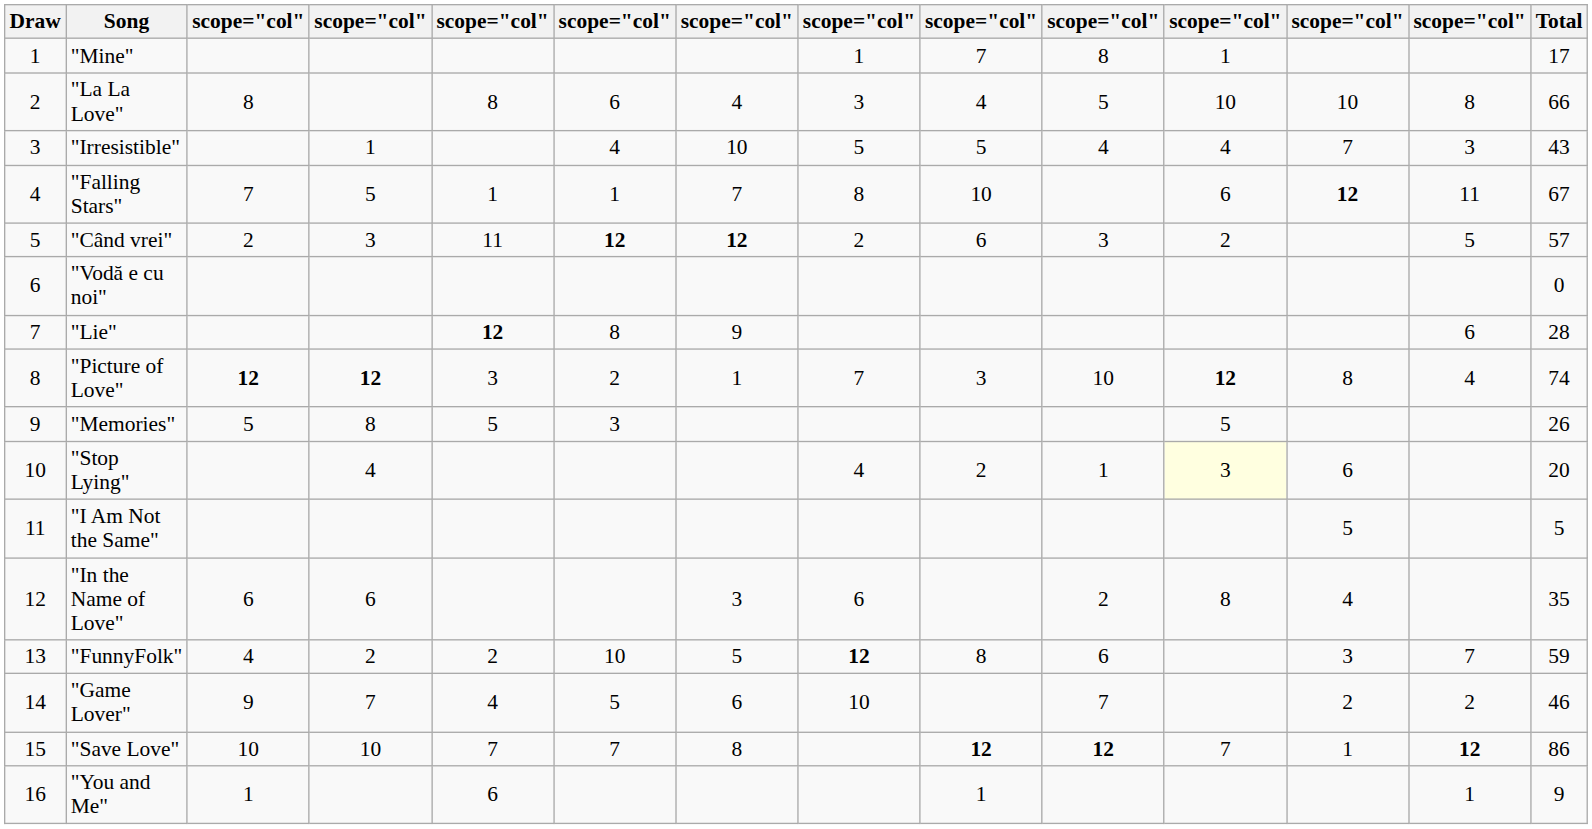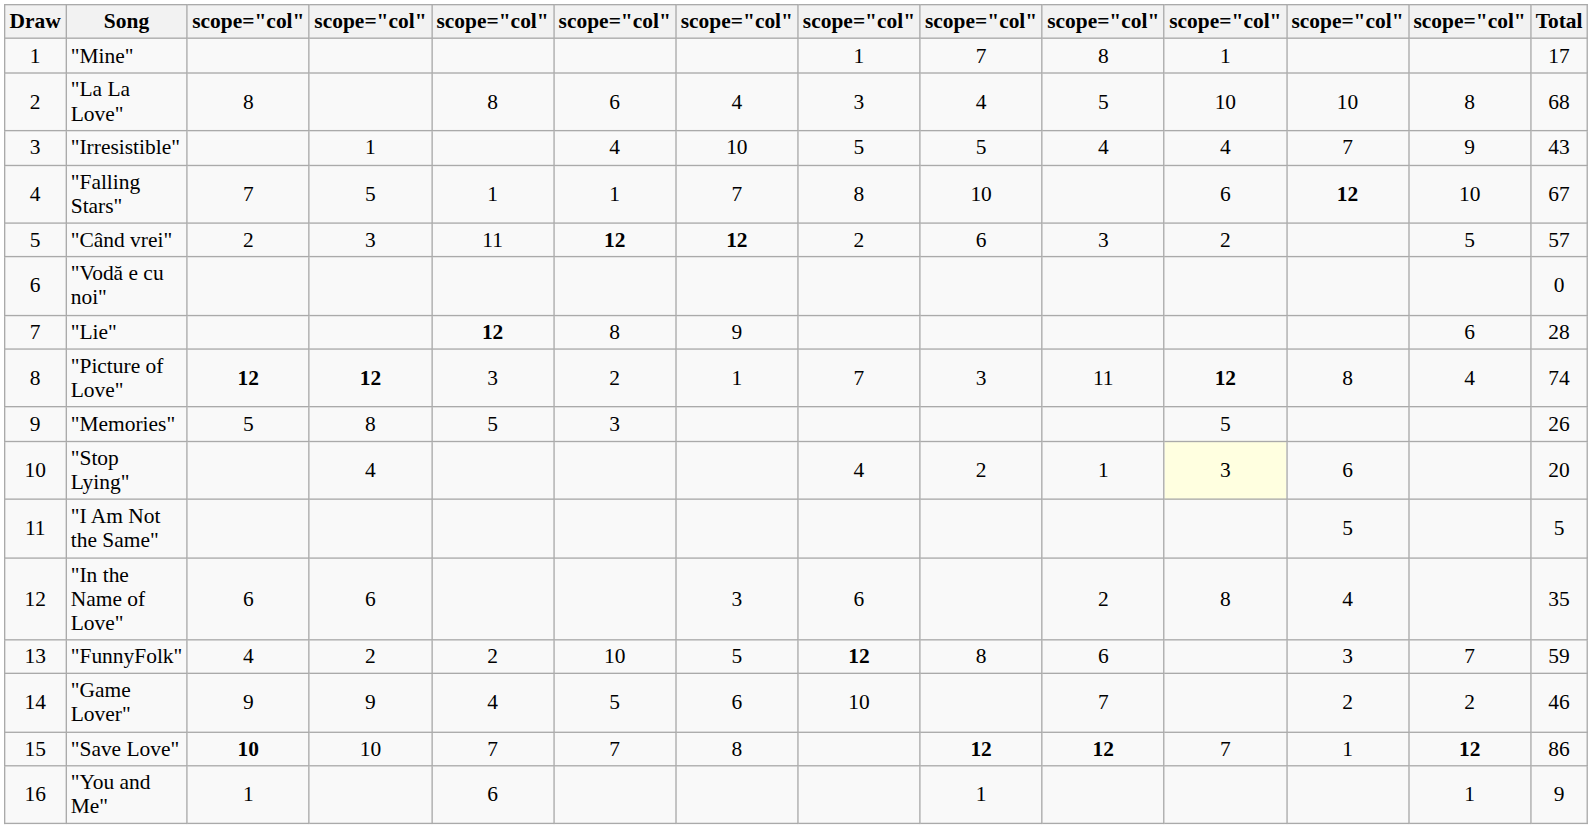(1559, 101) 66 -> (1559, 101) 68
(1470, 147) 3 -> (1470, 147) 9
(1470, 193) 11 -> (1470, 193) 10
(1103, 377) 10 -> (1103, 377) 11
(370, 702) 7 -> (370, 702) 9
(248, 748) normal -> (248, 748) bold
